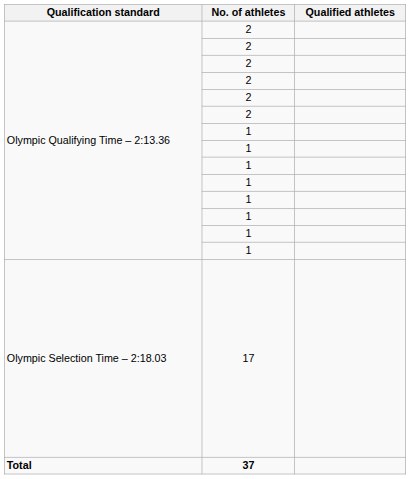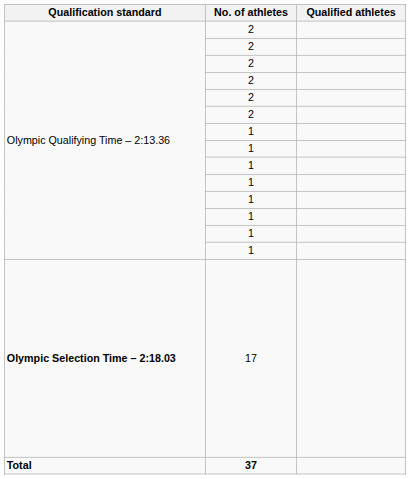(87, 358) normal -> (91, 358) bold
